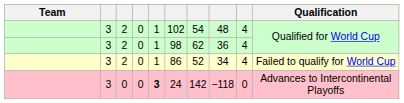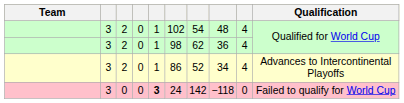(326, 62) Failed to qualify for World Cup -> (326, 68) Advances to Intercontinental Playoffs
(326, 84) Advances to Intercontinental Playoffs -> (326, 90) Failed to qualify for World Cup
